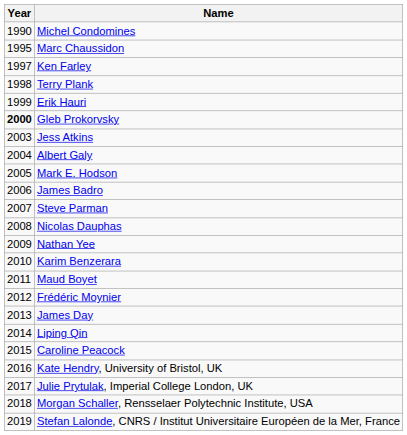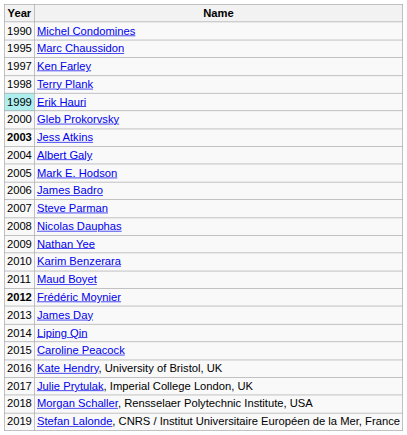(19, 102) no background -> (19, 102) paleturquoise background
(19, 119) bold -> (19, 119) normal
(19, 137) normal -> (19, 137) bold
(19, 297) normal -> (19, 297) bold
